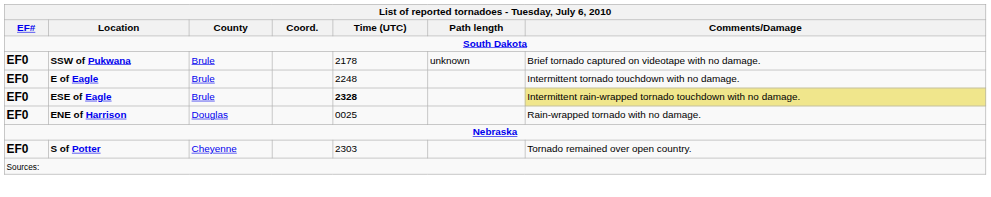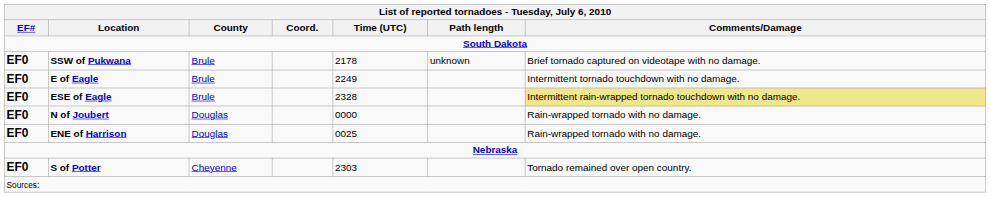(346, 79) 2248 -> (346, 79) 2249
(346, 97) bold -> (346, 97) normal
+ row: (80, 115)
